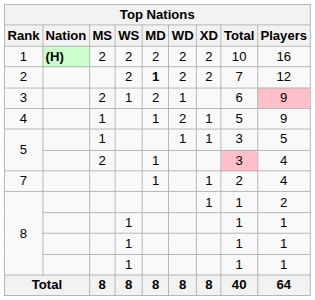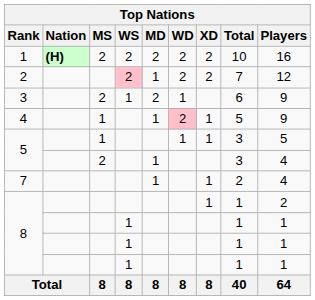(129, 77) no background -> (129, 77) pink background
(156, 77) bold -> (156, 77) normal
(284, 98) pink background -> (284, 98) no background
(183, 118) no background -> (183, 118) pink background
(239, 160) pink background -> (239, 160) no background
